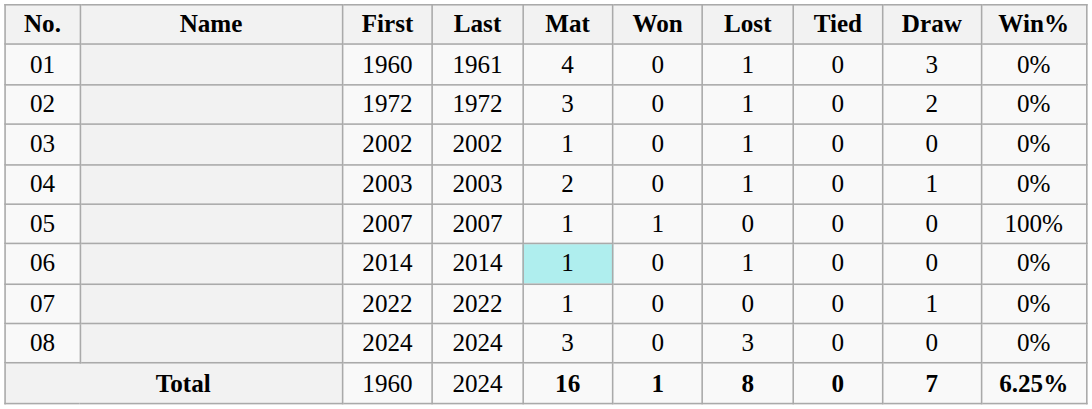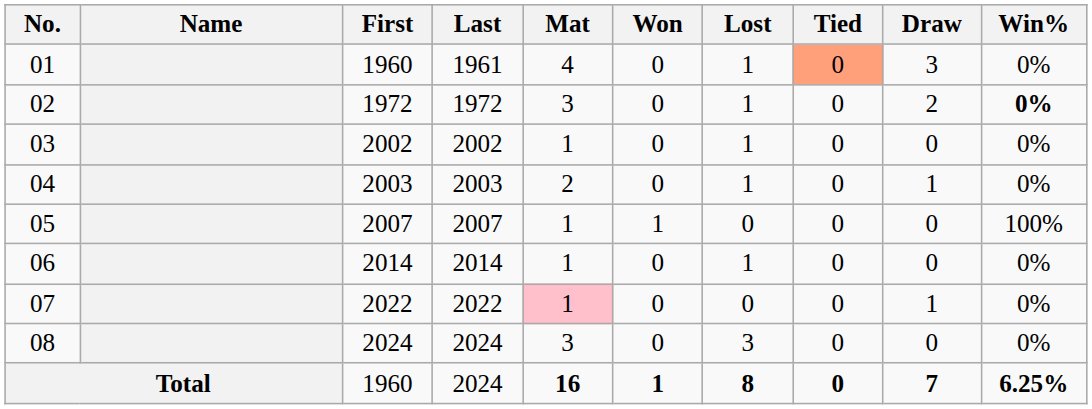(838, 64) no background -> (838, 64) lightsalmon background
(1034, 104) normal -> (1034, 104) bold
(568, 263) paleturquoise background -> (568, 263) no background
(568, 303) no background -> (568, 303) pink background
